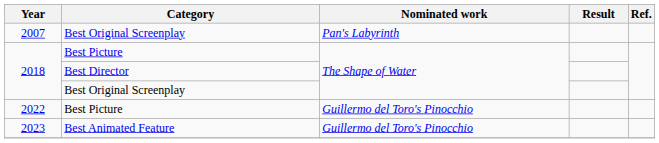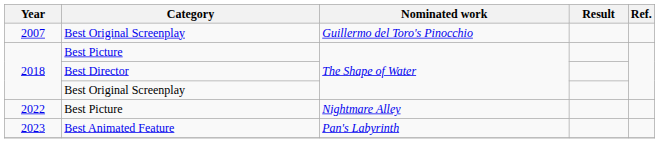(361, 33) Pan's Labyrinth -> (398, 33) Guillermo del Toro's Pinocchio
(398, 109) Guillermo del Toro's Pinocchio -> (361, 109) Nightmare Alley
(398, 128) Guillermo del Toro's Pinocchio -> (361, 128) Pan's Labyrinth
